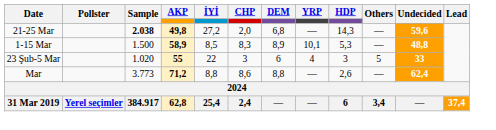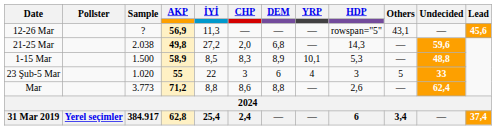+ row: (33, 30)
(143, 30) bold -> (143, 44) normal
